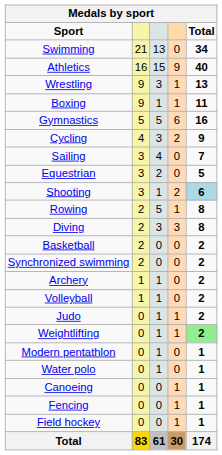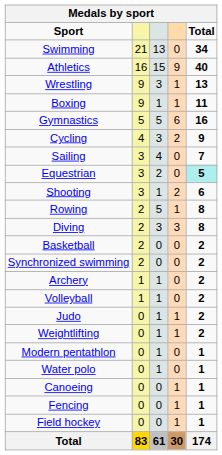(201, 174) no background -> (201, 174) paleturquoise background
(201, 192) lightblue background -> (201, 192) no background
(201, 334) lightgreen background -> (201, 334) no background
